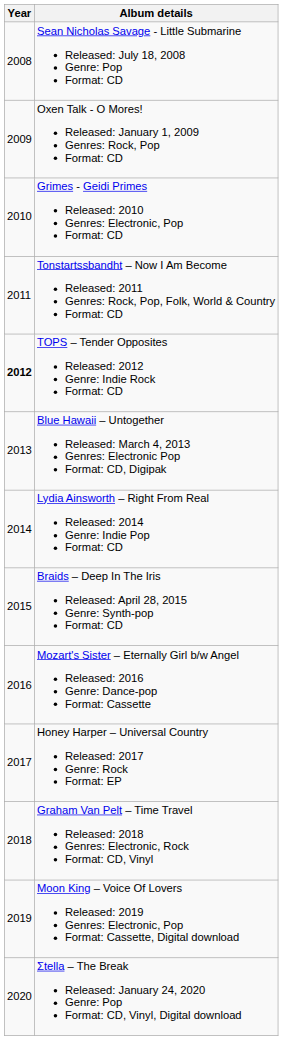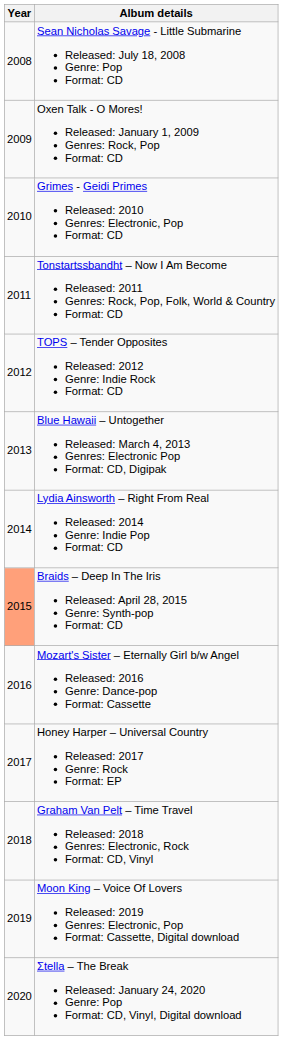(19, 373) bold -> (19, 373) normal
(19, 606) no background -> (19, 606) lightsalmon background
